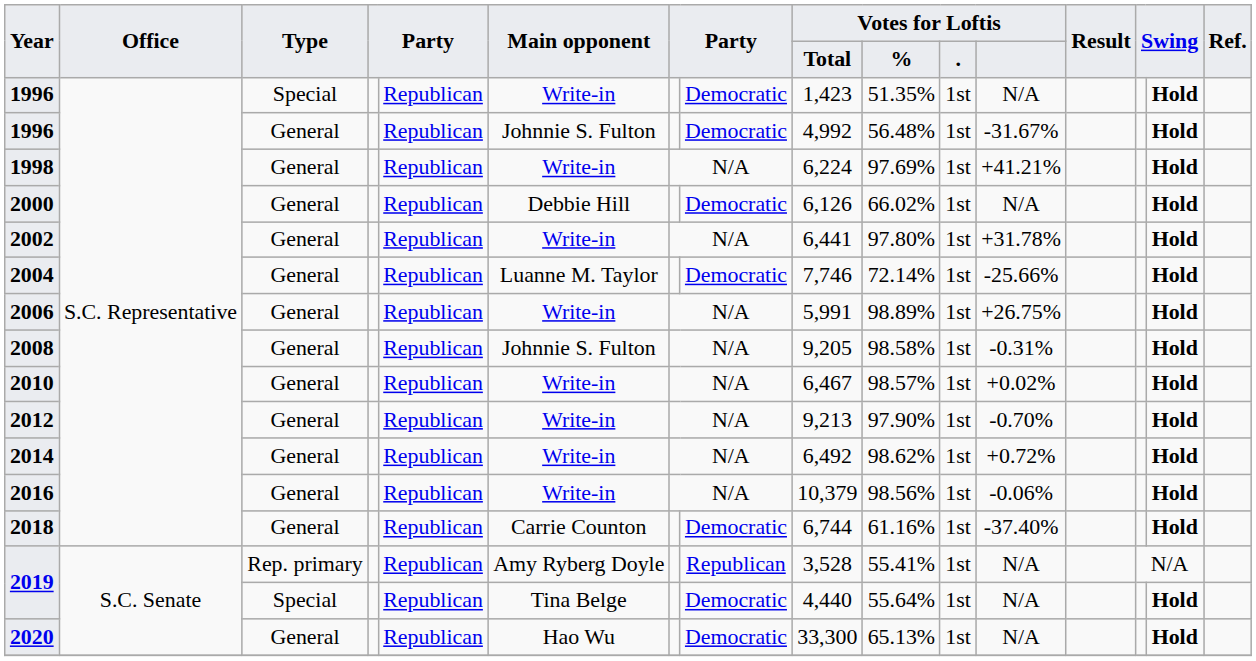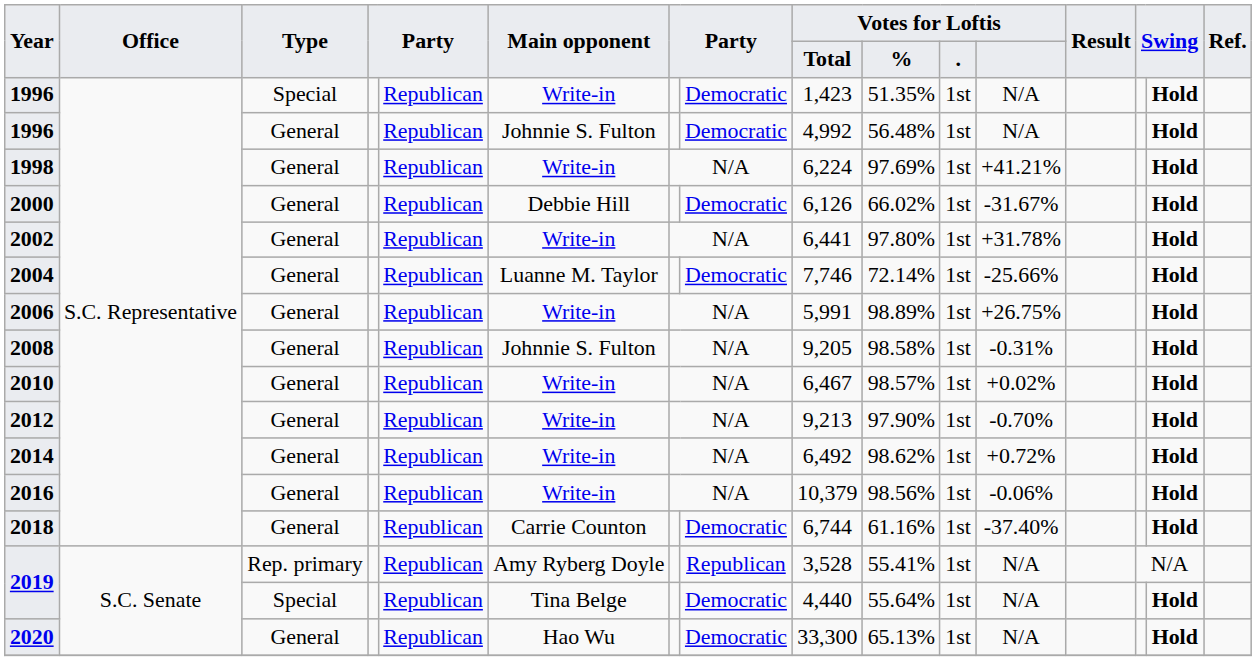(1021, 131) -31.67% -> (1021, 131) N/A
(1021, 203) N/A -> (1021, 203) -31.67%
